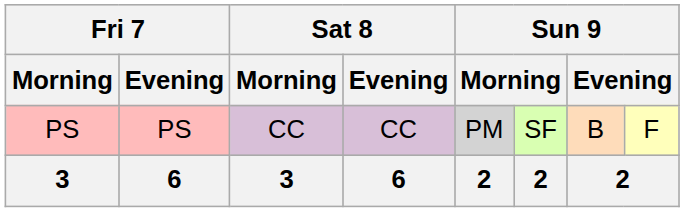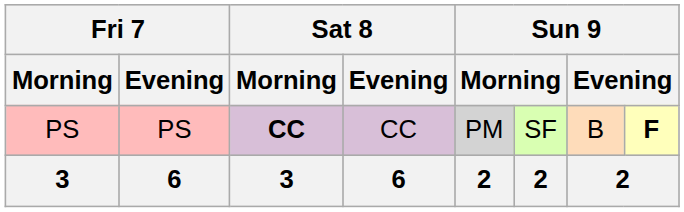(286, 130) normal -> (286, 130) bold
(651, 130) normal -> (651, 130) bold
